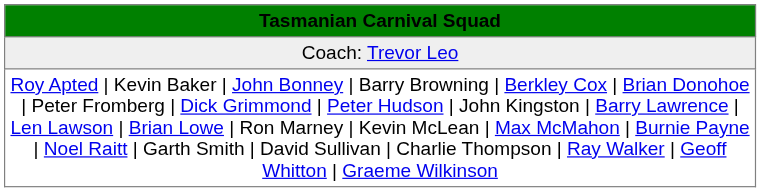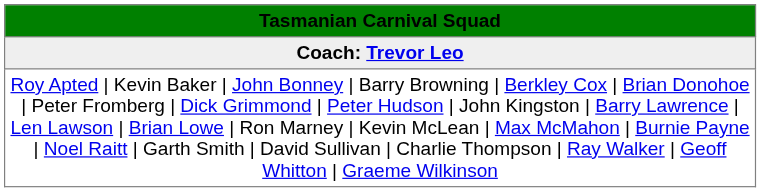(380, 52) normal -> (380, 52) bold
